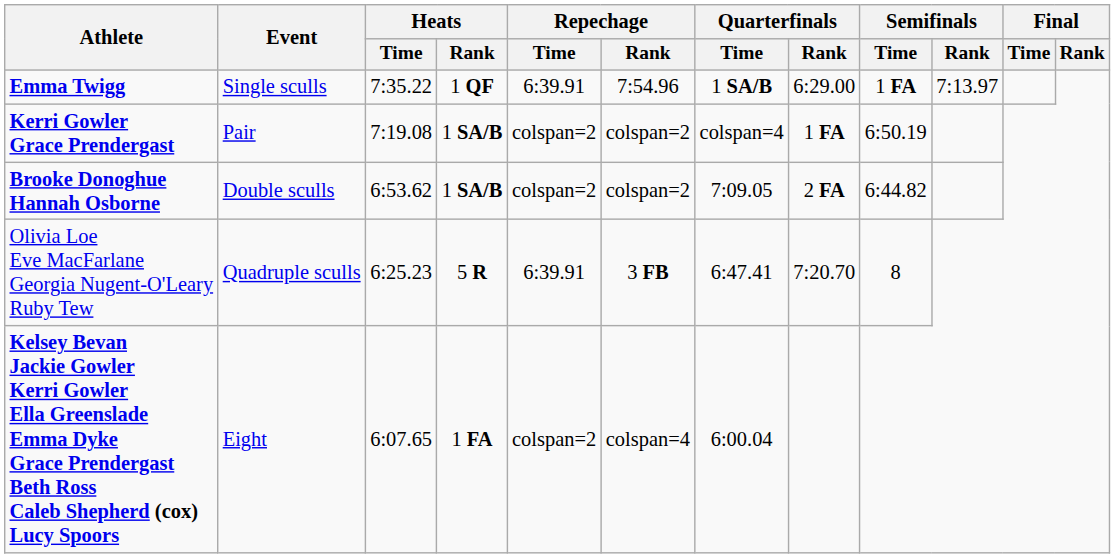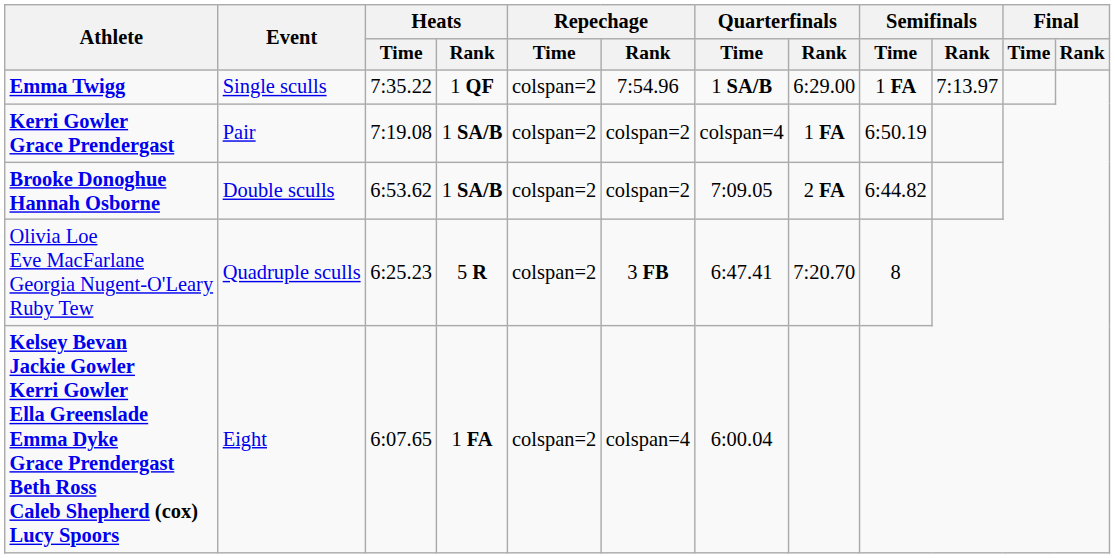(554, 87) 6:39.91 -> (554, 87) colspan=2
(554, 273) 6:39.91 -> (554, 273) colspan=2
